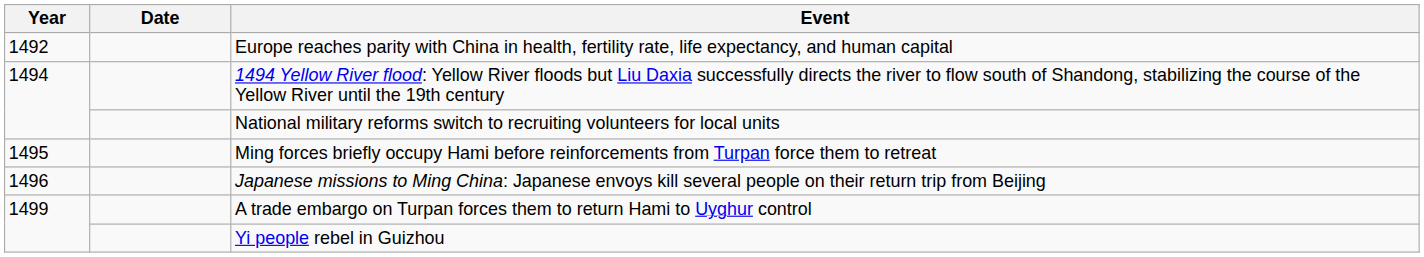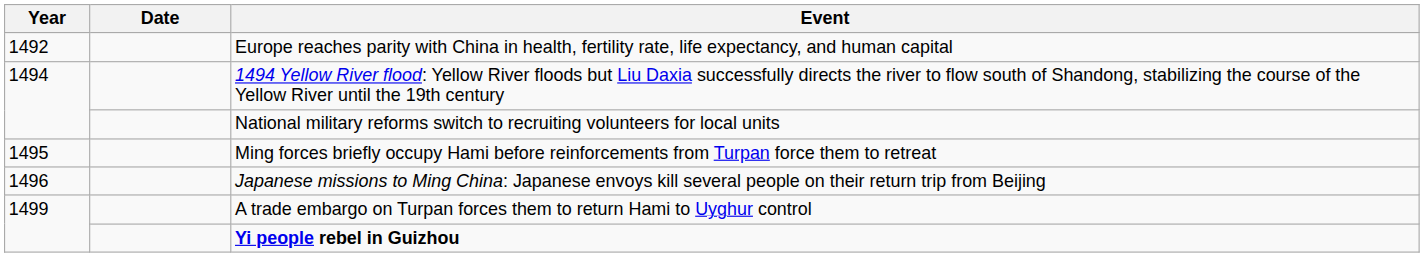(340, 237) normal -> (347, 237) bold
